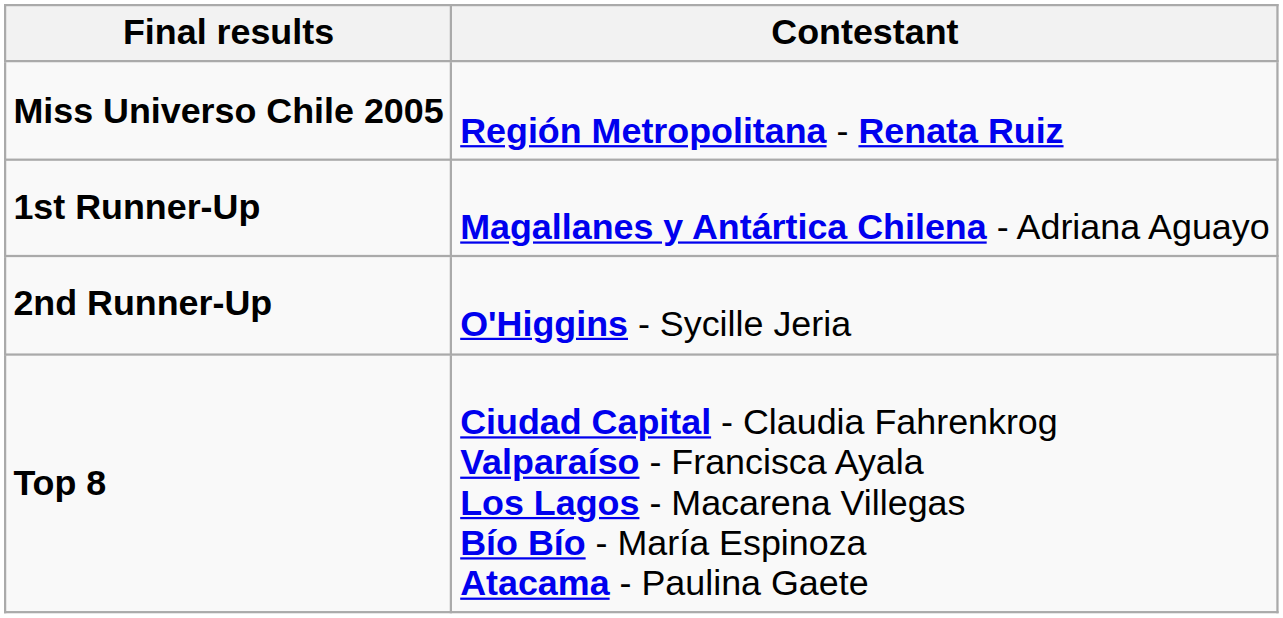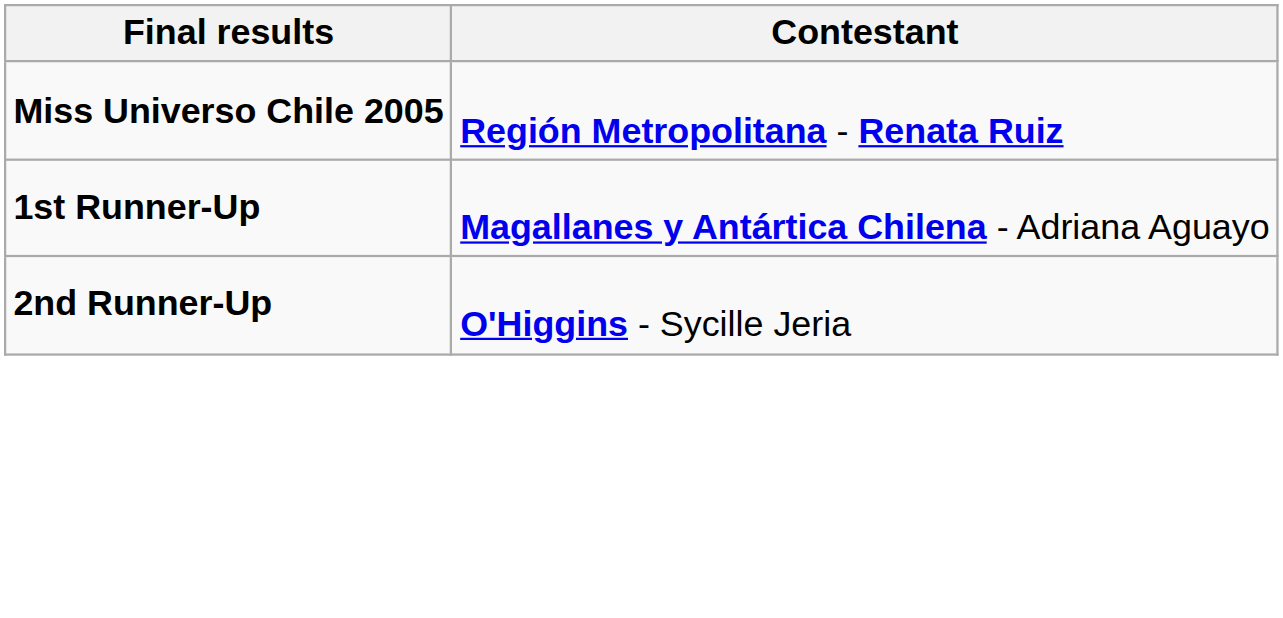- row: (60, 482)
